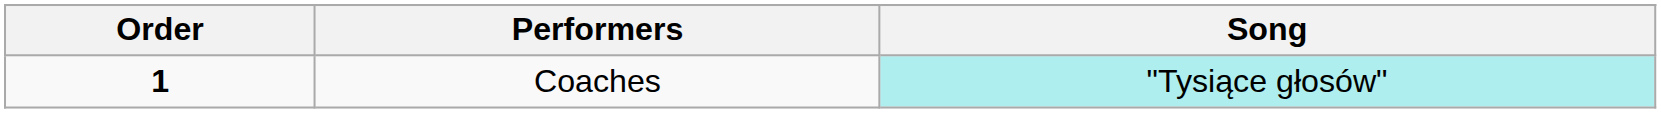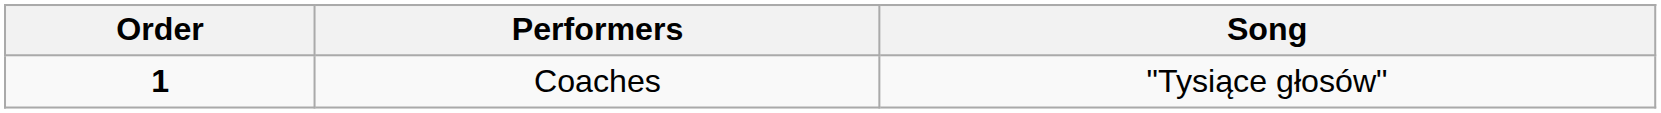(1267, 81) paleturquoise background -> (1267, 81) no background
